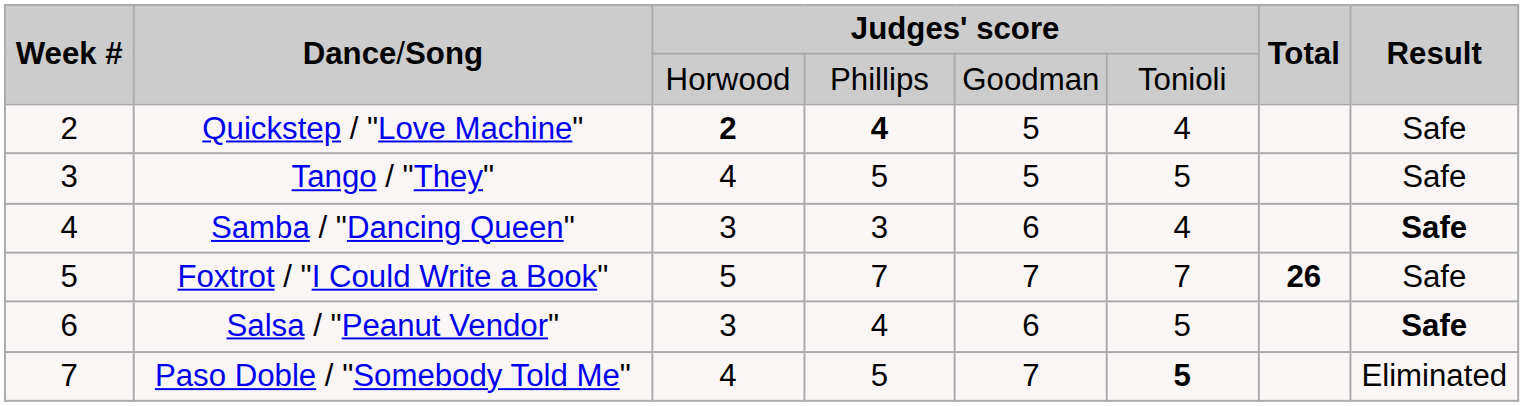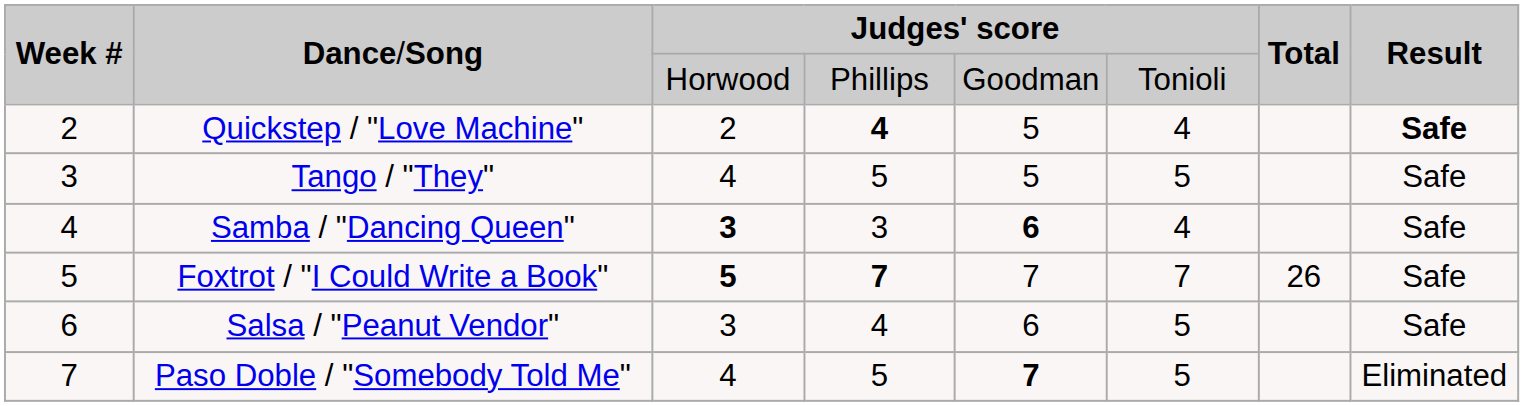(728, 128) bold -> (728, 128) normal
(1434, 128) normal -> (1434, 128) bold
(728, 227) normal -> (728, 227) bold
(1031, 227) normal -> (1031, 227) bold
(1434, 227) bold -> (1434, 227) normal
(728, 276) normal -> (728, 276) bold
(879, 276) normal -> (879, 276) bold
(1304, 276) bold -> (1304, 276) normal
(1434, 326) bold -> (1434, 326) normal
(1031, 375) normal -> (1031, 375) bold
(1182, 375) bold -> (1182, 375) normal
